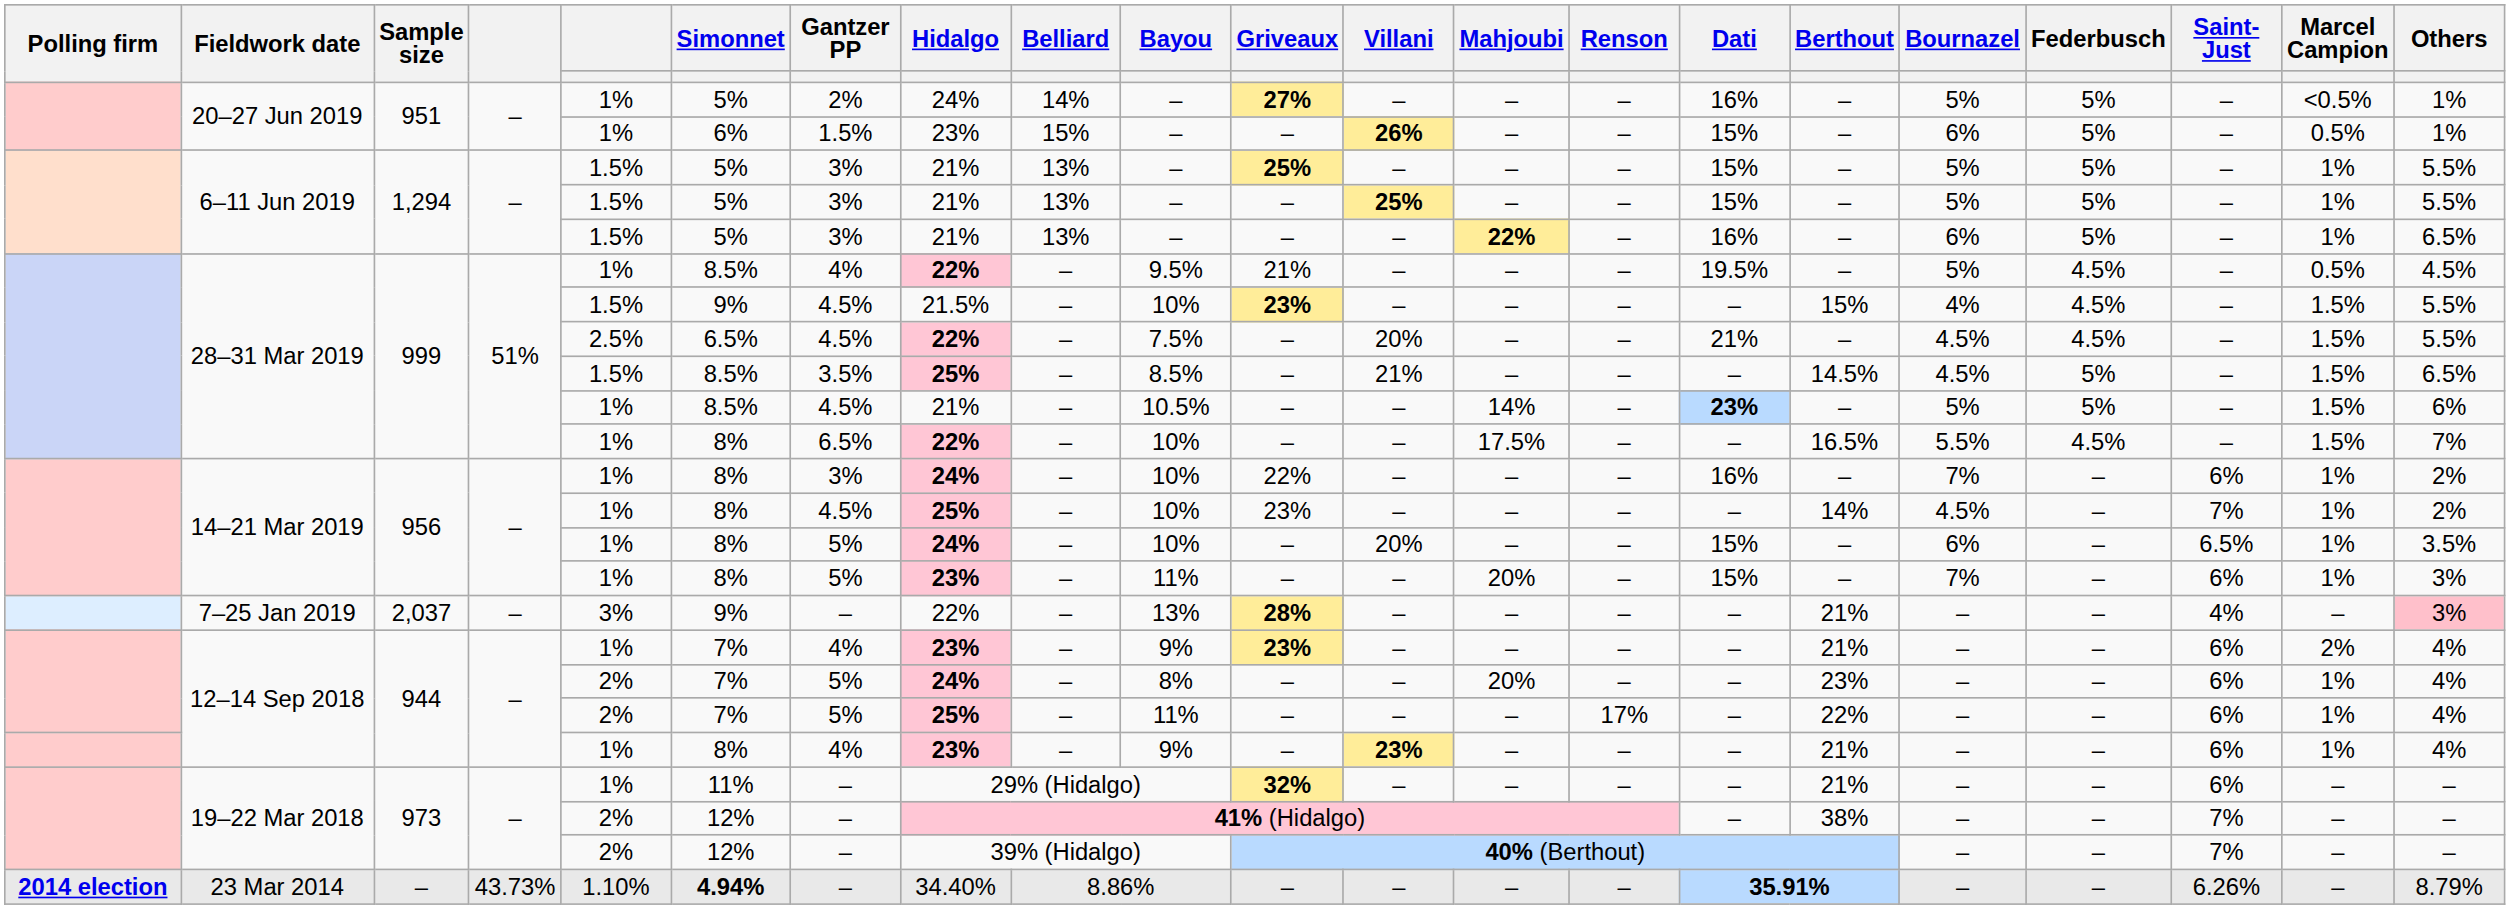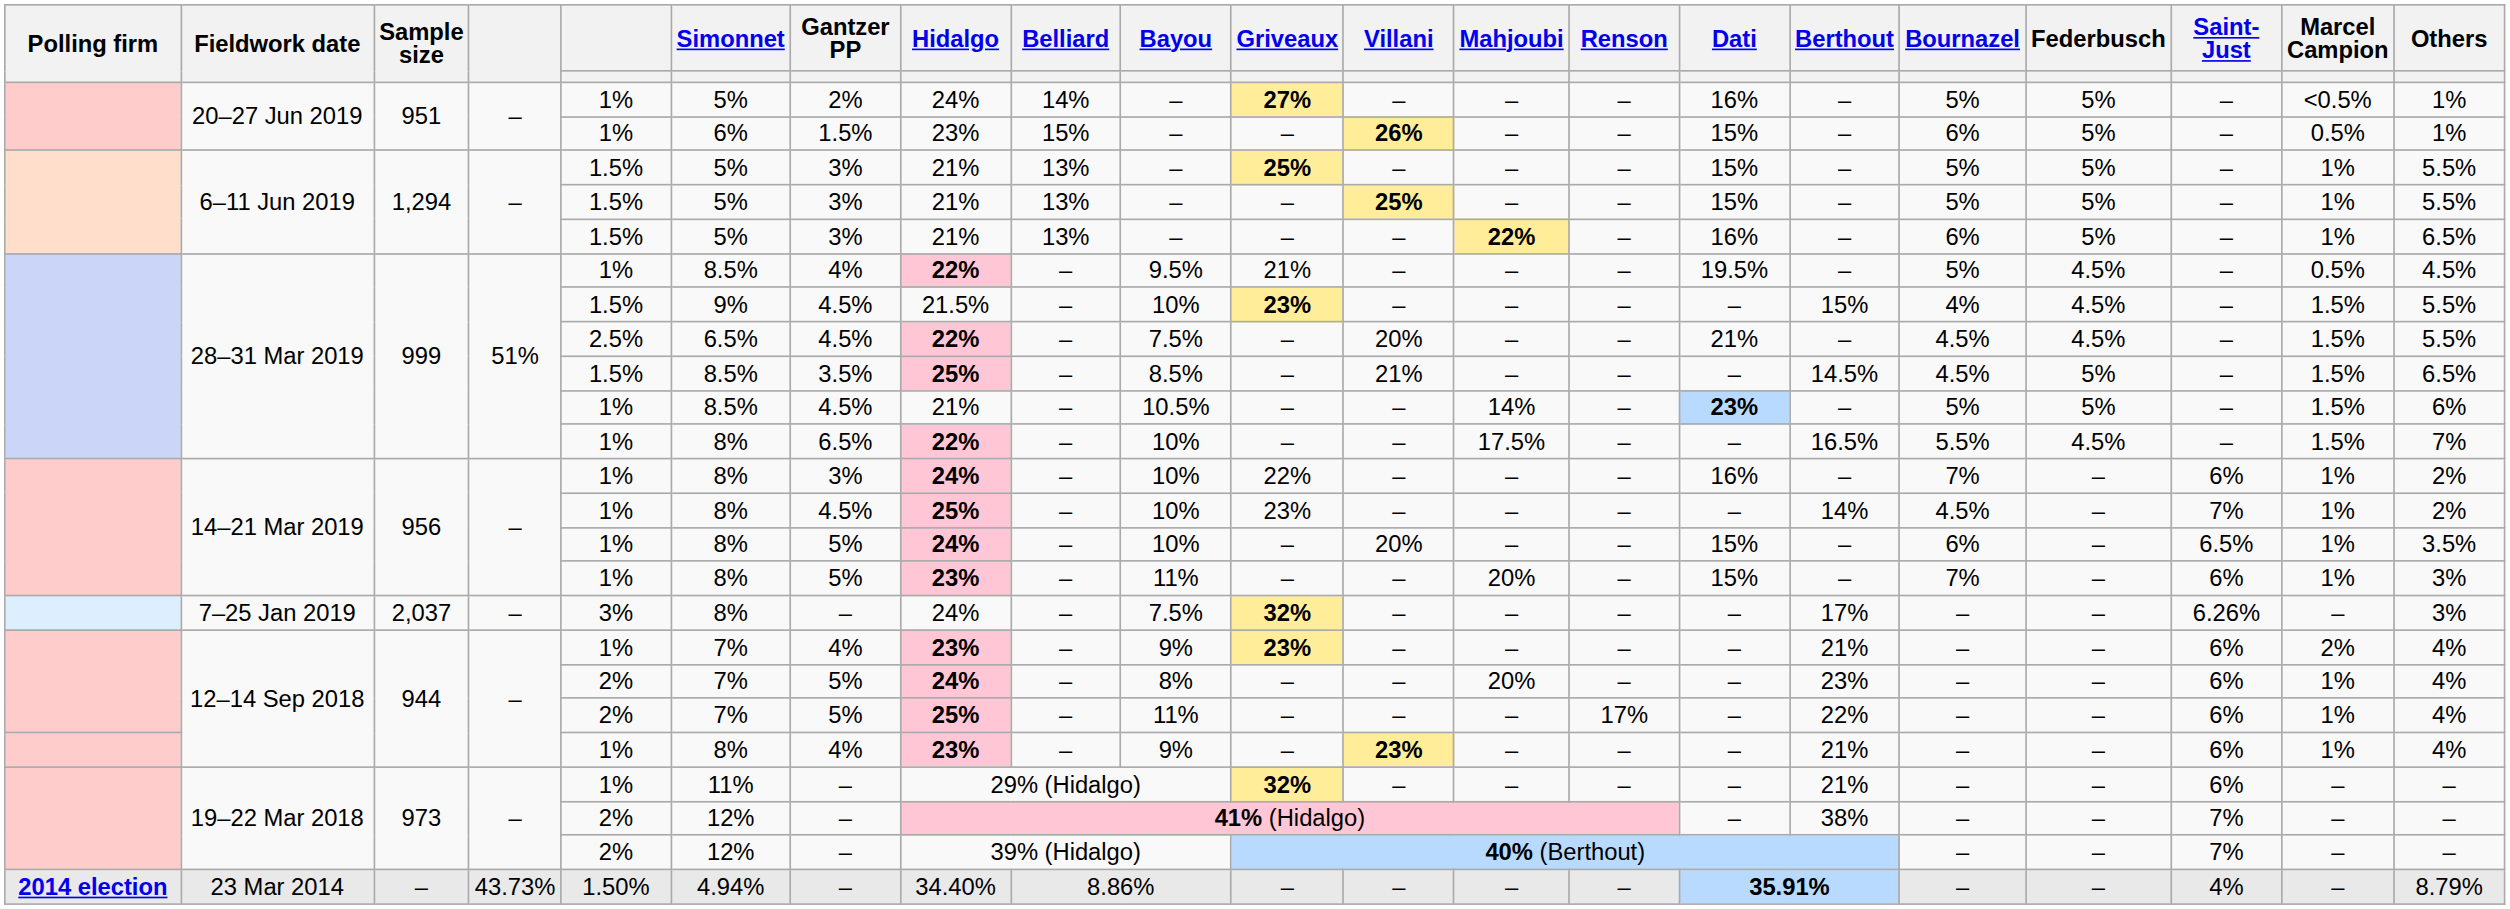(731, 613) 9% -> (731, 613) 8%
(956, 613) 22% -> (956, 613) 24%
(1176, 613) 13% -> (1176, 613) 7.5%
(1287, 613) 28% -> (1287, 613) 32%
(1845, 613) 21% -> (1845, 613) 17%
(2226, 613) 4% -> (2226, 613) 6.26%
(2449, 613) pink background -> (2449, 613) no background
(616, 887) 1.10% -> (616, 887) 1.50%
(731, 887) bold -> (731, 887) normal
(2226, 887) 6.26% -> (2226, 887) 4%
